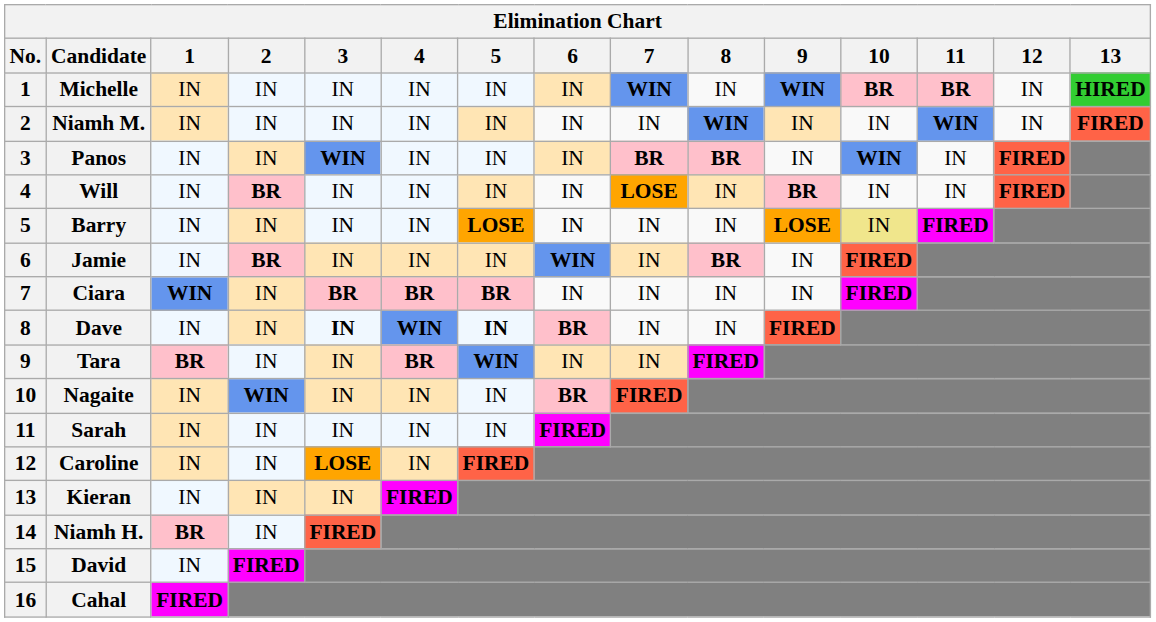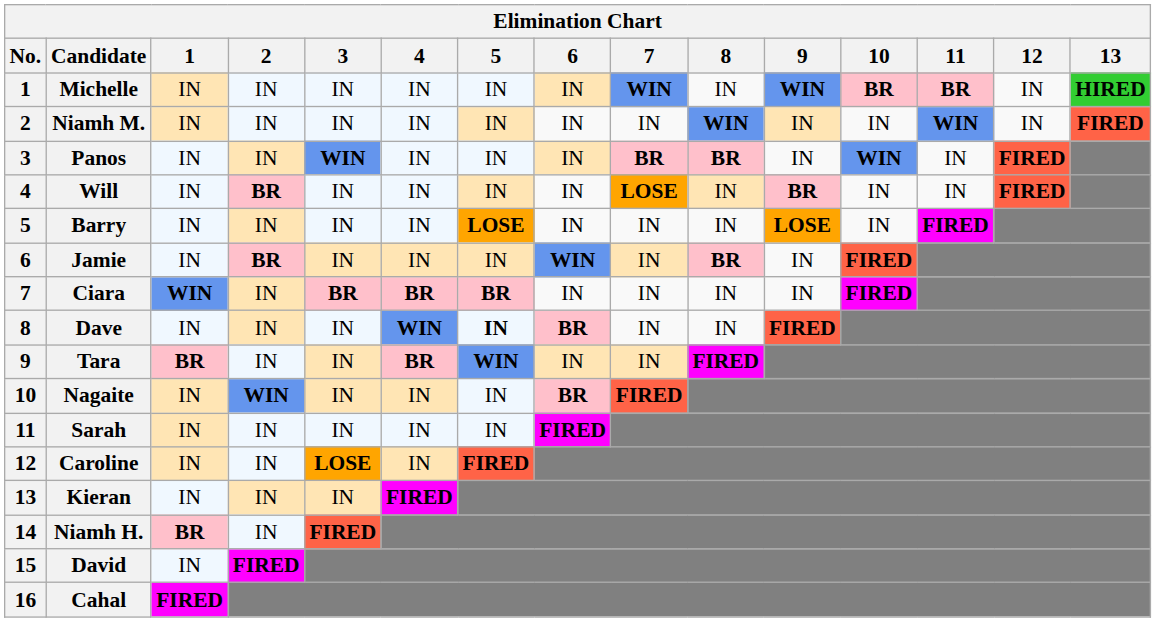(879, 225) khaki background -> (879, 225) no background
(343, 327) bold -> (343, 327) normal
